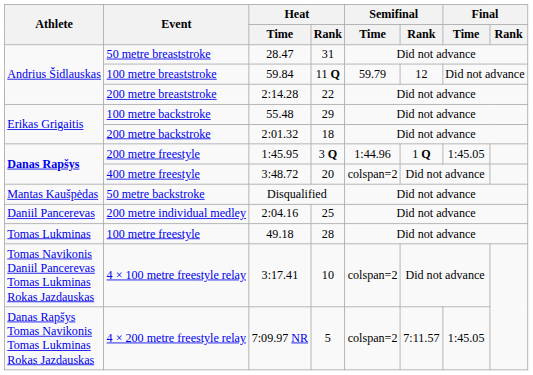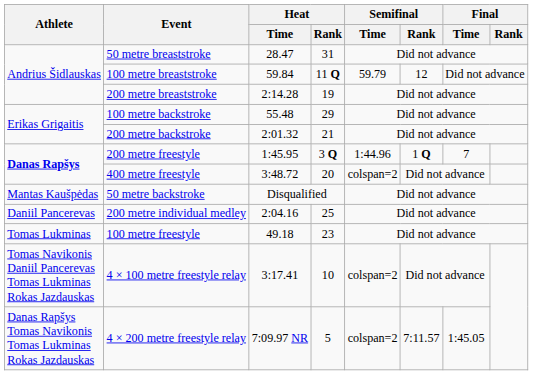(328, 94) 22 -> (328, 94) 19
(328, 134) 18 -> (328, 134) 21
(466, 154) 1:45.05 -> (466, 154) 7
(328, 234) 28 -> (328, 234) 23
